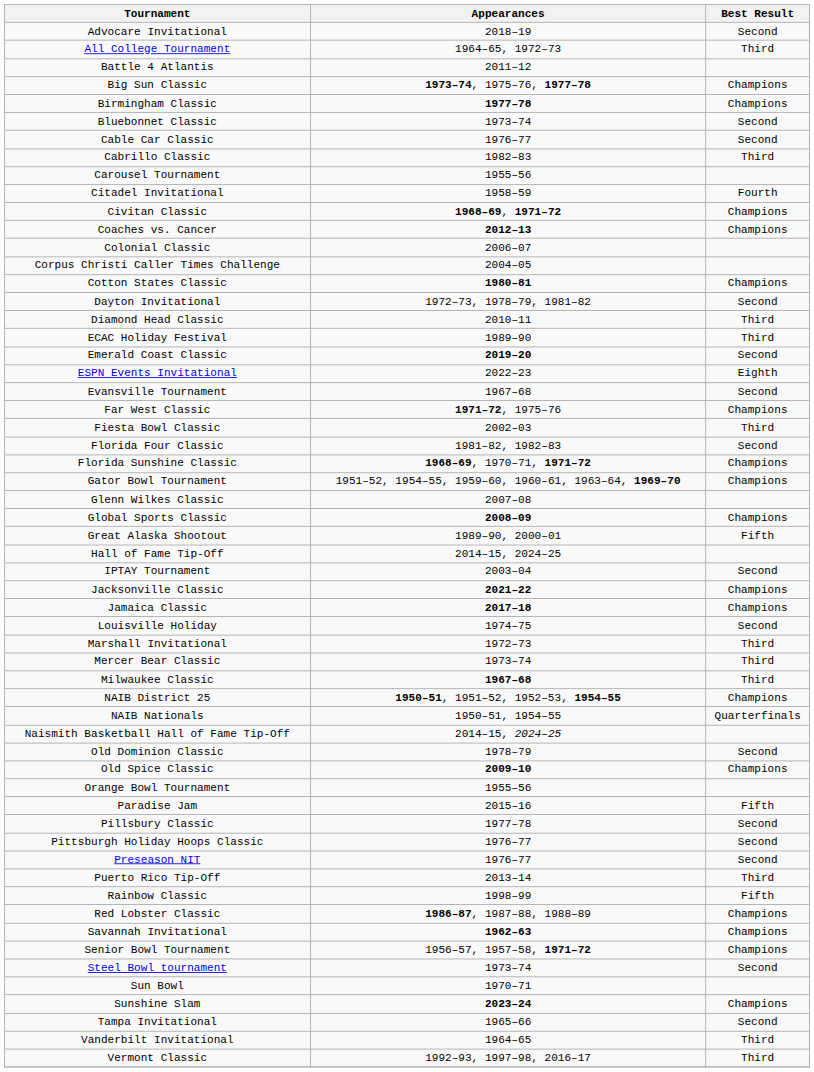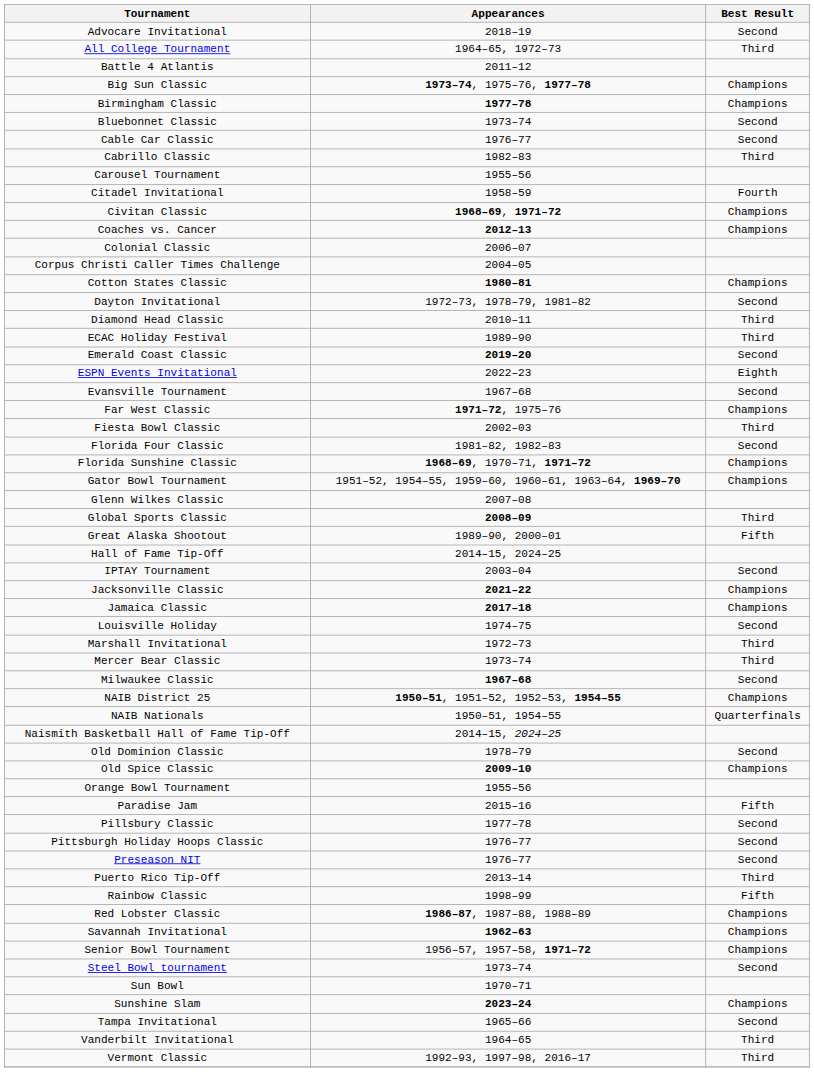(758, 518) Champions -> (758, 518) Third
(758, 680) Third -> (758, 680) Second
